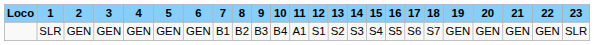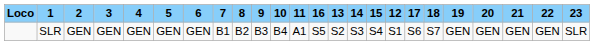columns swapped: (319, 13) <-> (395, 13)
